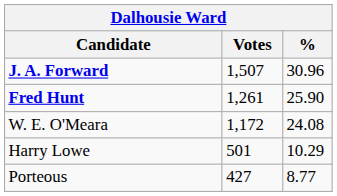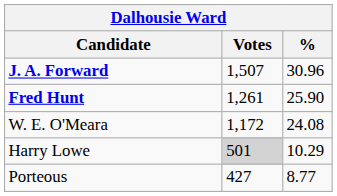(239, 151) no background -> (239, 151) lightgrey background
